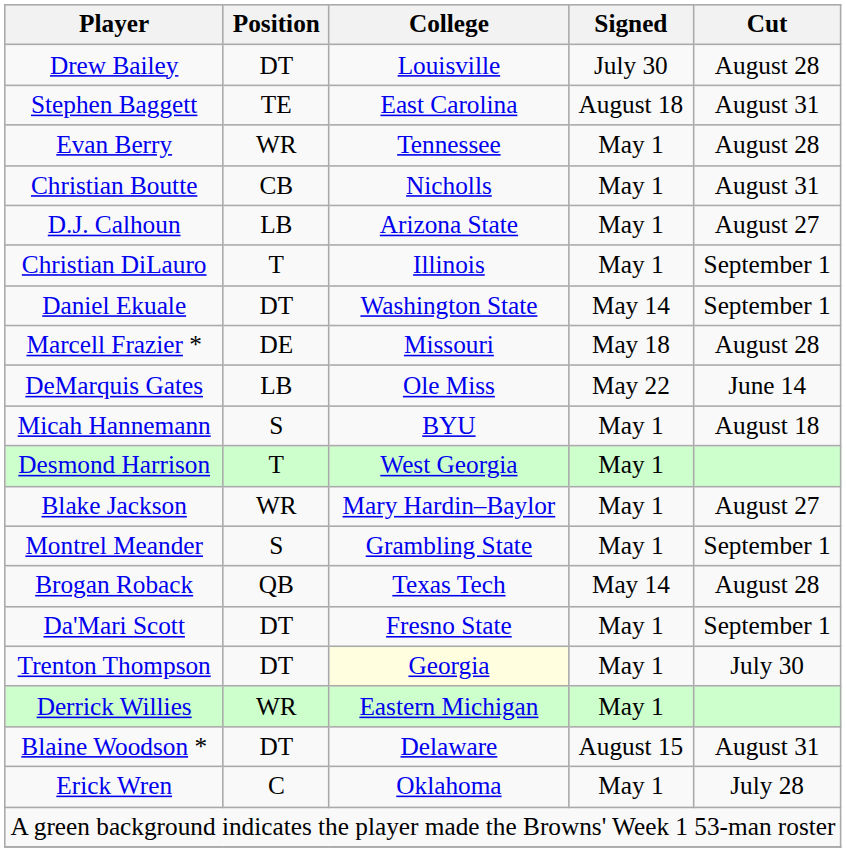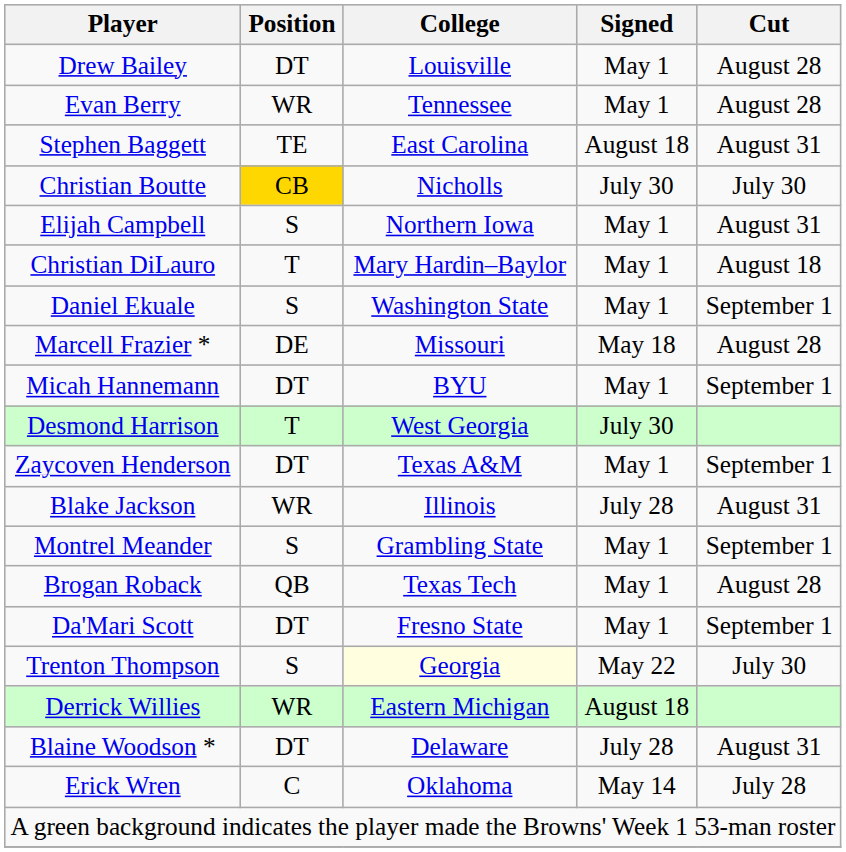(631, 64) July 30 -> (637, 64) May 1
rows swapped: (114, 104) <-> (114, 144)
(276, 184) no background -> (292, 184) gold background
(631, 184) May 1 -> (637, 184) July 30
(767, 184) August 31 -> (769, 184) July 30
- row: (114, 225)
+ row: (123, 225)
(449, 265) Illinois -> (460, 265) Mary Hardin–Baylor
(767, 265) September 1 -> (769, 265) August 18
(276, 305) DT -> (292, 305) S
(631, 305) May 14 -> (637, 305) May 1
- row: (114, 385)
(276, 425) S -> (292, 385) DT
(767, 425) August 18 -> (769, 385) September 1
(631, 465) May 1 -> (637, 425) July 30
+ row: (123, 465)
(449, 505) Mary Hardin–Baylor -> (460, 505) Illinois
(631, 505) May 1 -> (637, 505) July 28
(767, 505) August 27 -> (769, 505) August 31
(631, 585) May 14 -> (637, 585) May 1
(276, 666) DT -> (292, 666) S
(631, 666) May 1 -> (637, 666) May 22
(631, 706) May 1 -> (637, 706) August 18
(631, 746) August 15 -> (637, 746) July 28
(631, 786) May 1 -> (637, 786) May 14
